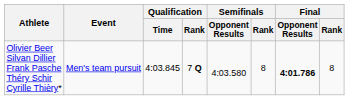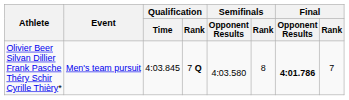(332, 68) 8 -> (332, 68) 7
